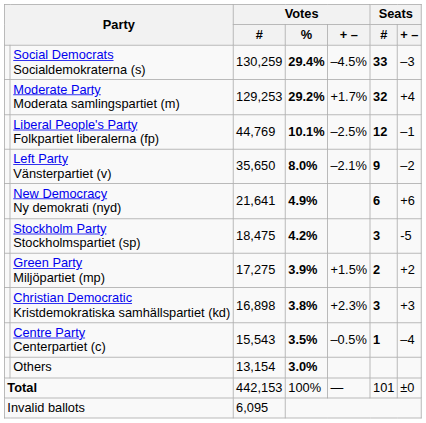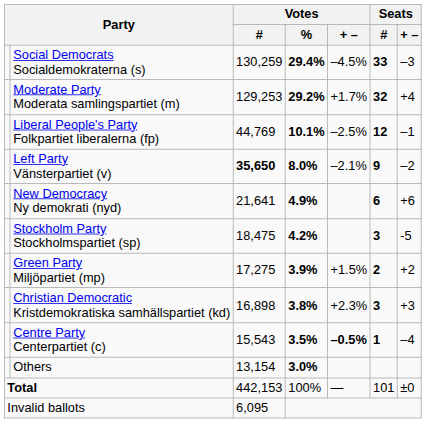(256, 166) normal -> (256, 166) bold
(349, 340) normal -> (349, 340) bold
